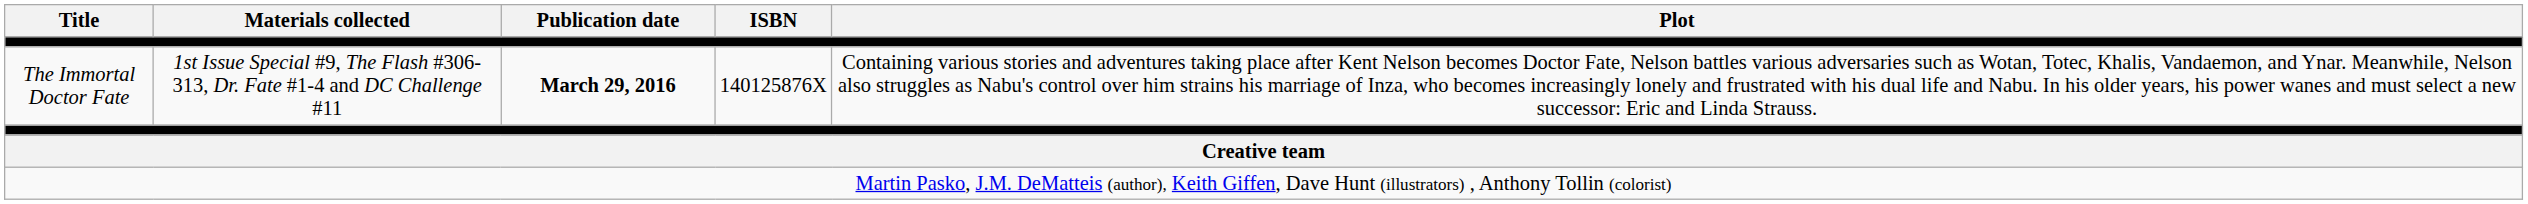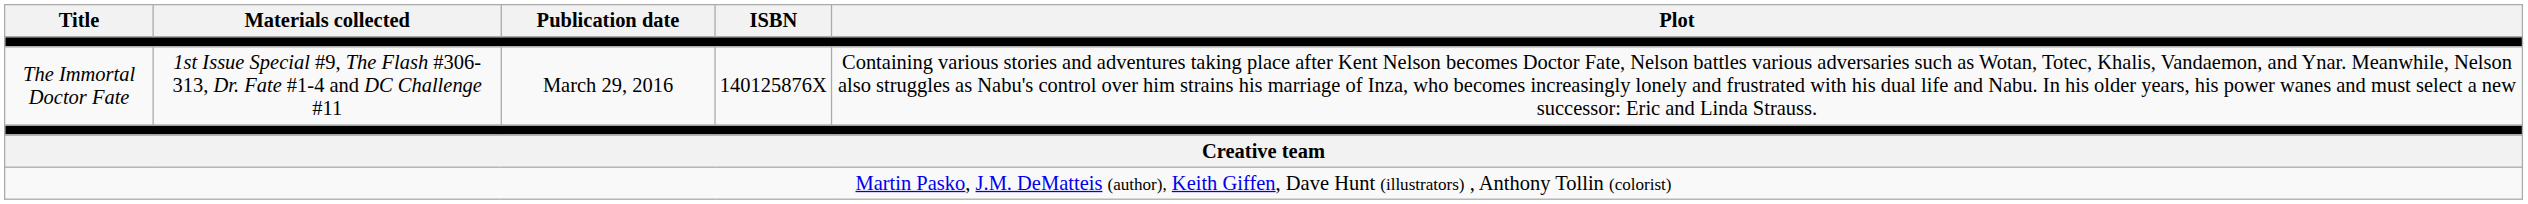(608, 85) bold -> (608, 85) normal
